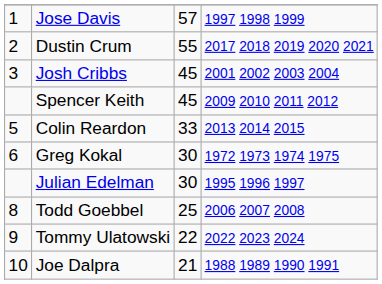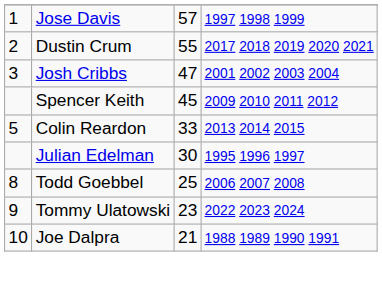(188, 73) 45 -> (188, 73) 47
- row: (79, 155)
(188, 237) 22 -> (188, 210) 23
